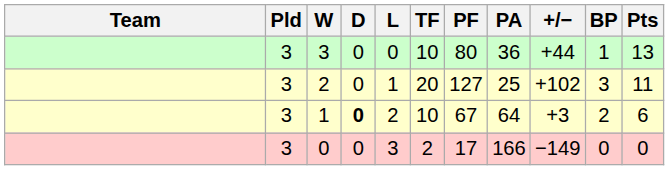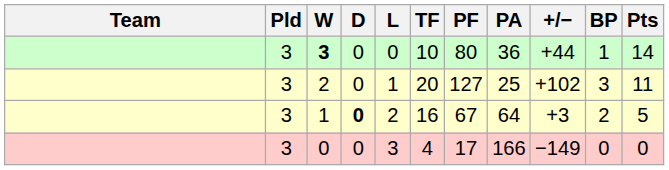(324, 52) normal -> (324, 52) bold
(643, 52) 13 -> (643, 52) 14
(427, 116) 10 -> (427, 116) 16
(643, 116) 6 -> (643, 116) 5
(427, 148) 2 -> (427, 148) 4
